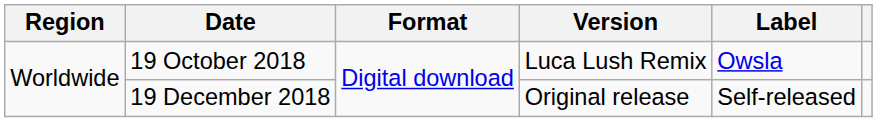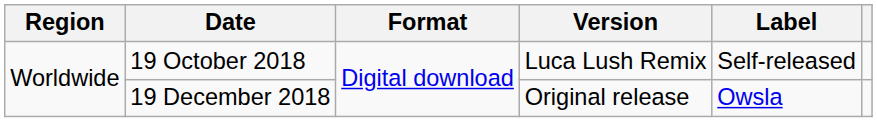(750, 60) Owsla -> (787, 60) Self-released
(787, 97) Self-released -> (750, 97) Owsla
